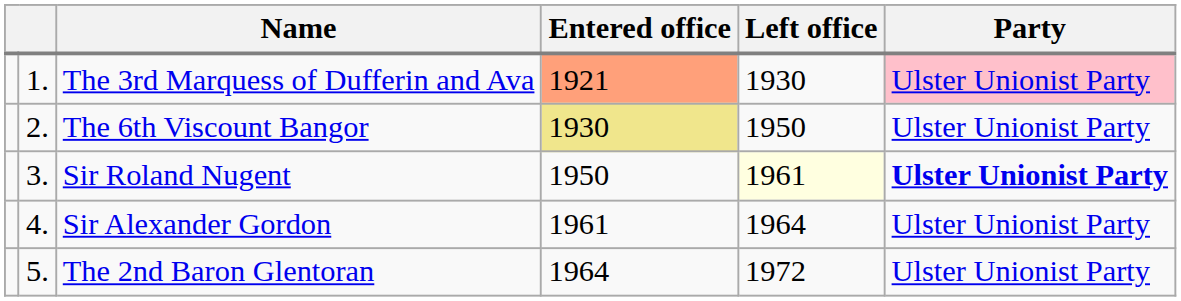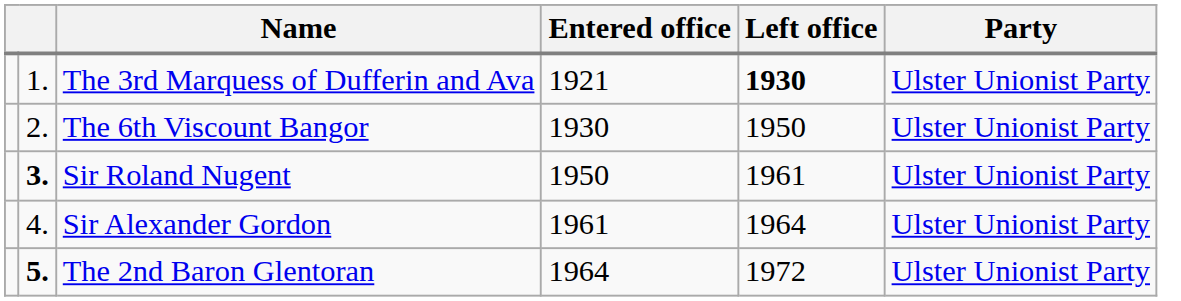(579, 78) lightsalmon background -> (579, 78) no background
(775, 78) normal -> (775, 78) bold
(1021, 78) pink background -> (1021, 78) no background
(579, 126) khaki background -> (579, 126) no background
(37, 175) normal -> (37, 175) bold
(775, 175) lightyellow background -> (775, 175) no background
(1030, 175) bold -> (1021, 175) normal
(37, 271) normal -> (37, 271) bold
